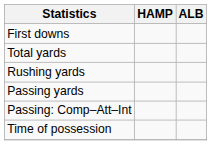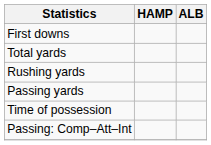rows swapped: (69, 110) <-> (59, 130)
